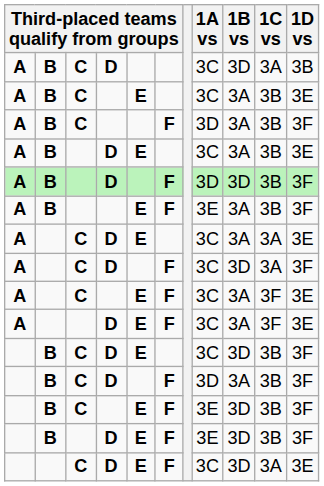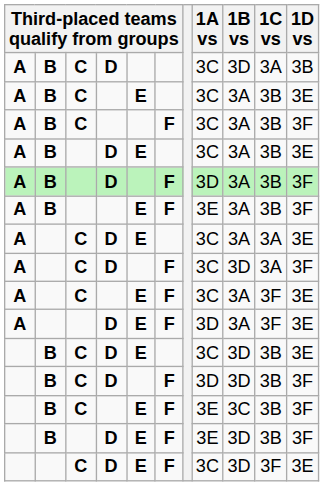(207, 124) 3D -> (207, 124) 3C
(239, 181) 3D -> (239, 181) 3A
(207, 324) 3C -> (207, 324) 3D
(302, 352) 3F -> (302, 352) 3E
(239, 381) 3A -> (239, 381) 3D
(239, 409) 3D -> (239, 409) 3C
(271, 466) 3A -> (271, 466) 3F
